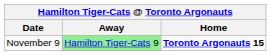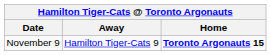(111, 43) lightgreen background -> (111, 43) no background
